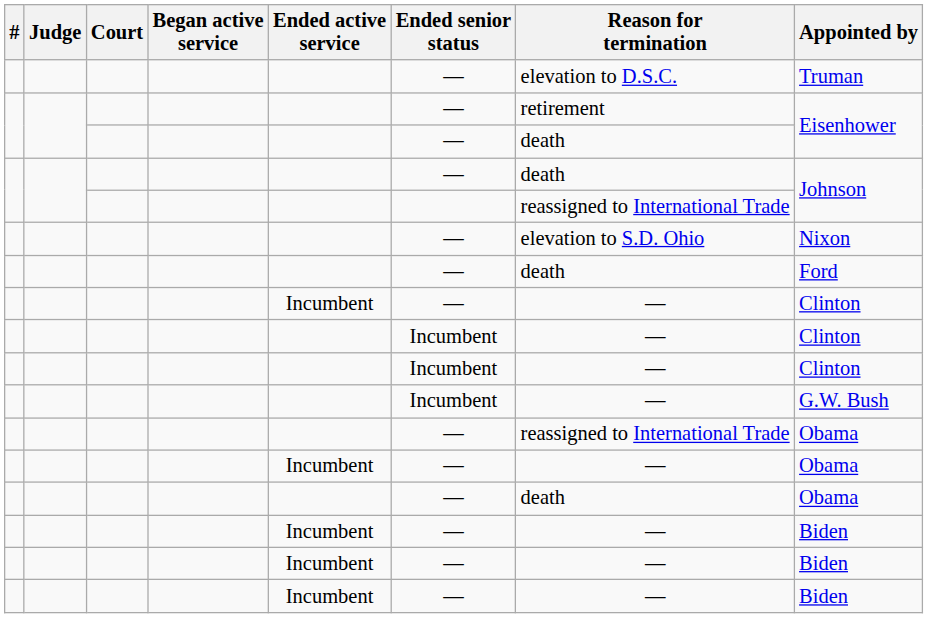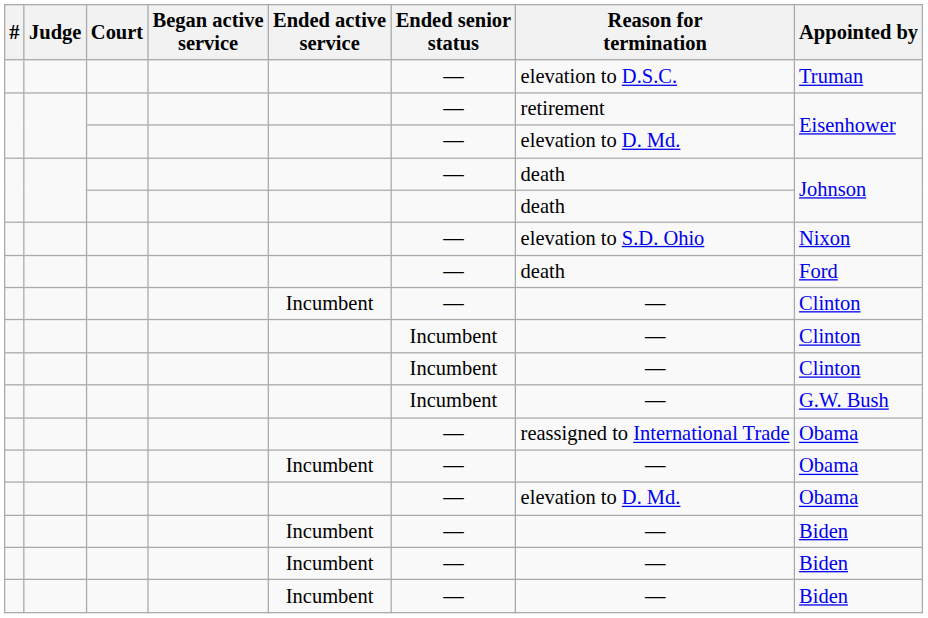(543, 141) death -> (601, 141) elevation to D. Md.
(655, 206) reassigned to International Trade -> (543, 206) death
(543, 498) death -> (601, 498) elevation to D. Md.
